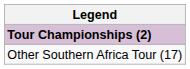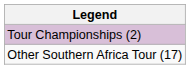(79, 35) bold -> (74, 35) normal
